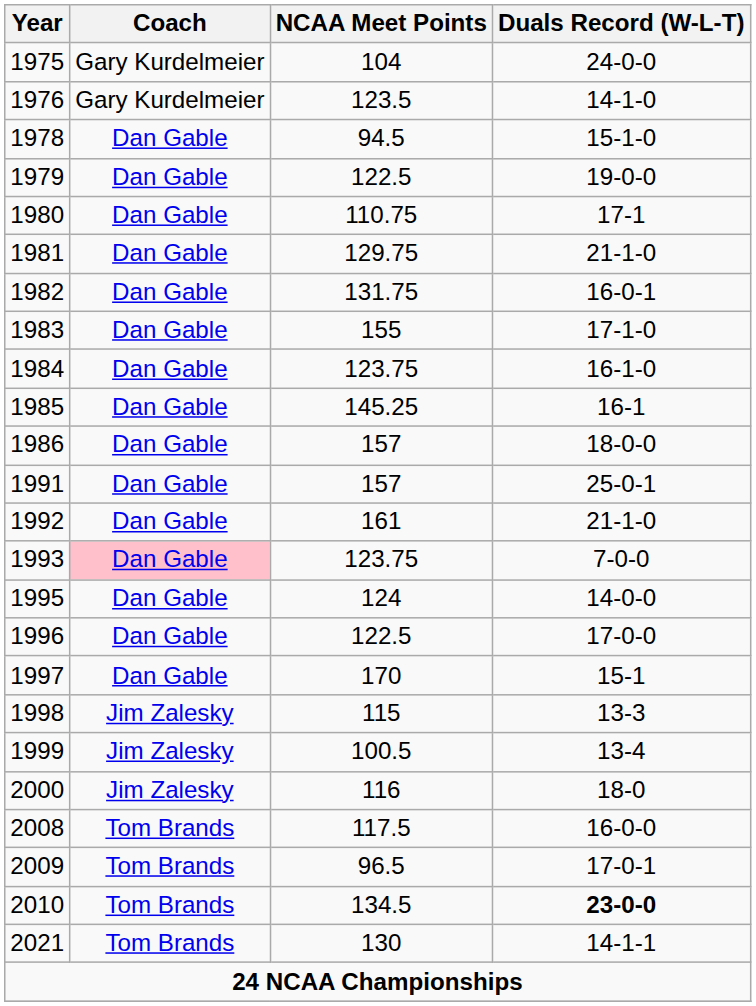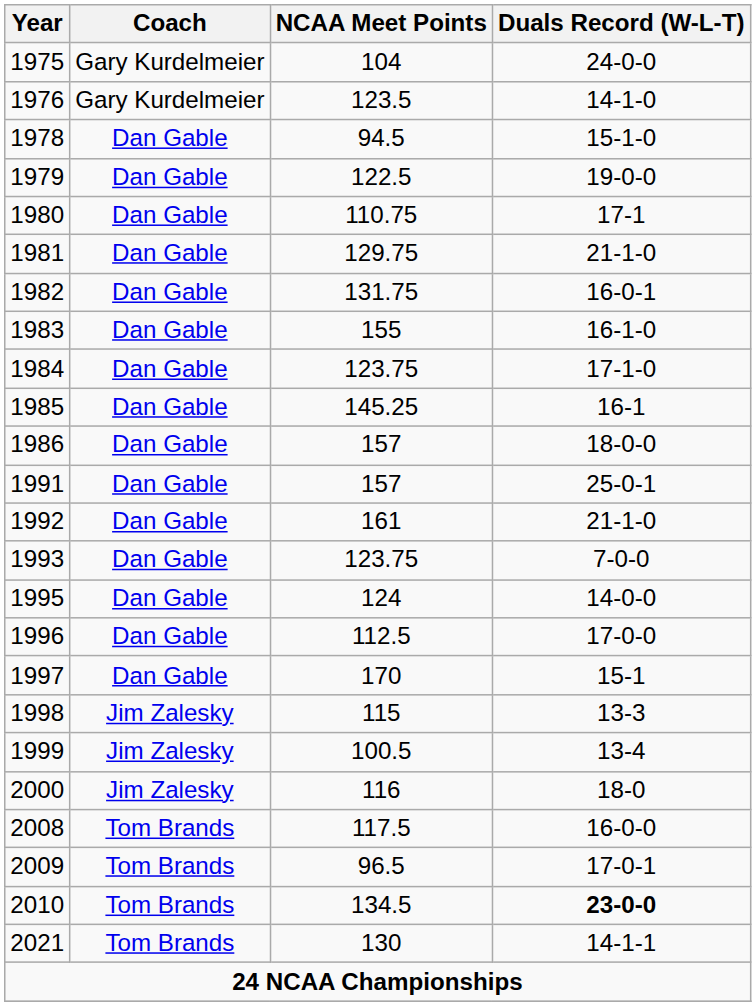(621, 330) 17-1-0 -> (621, 330) 16-1-0
(621, 368) 16-1-0 -> (621, 368) 17-1-0
(170, 560) pink background -> (170, 560) no background
(381, 636) 122.5 -> (381, 636) 112.5
